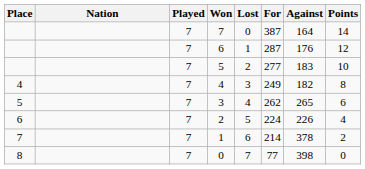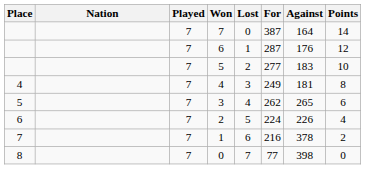(305, 84) 182 -> (305, 84) 181
(272, 137) 214 -> (272, 137) 216
